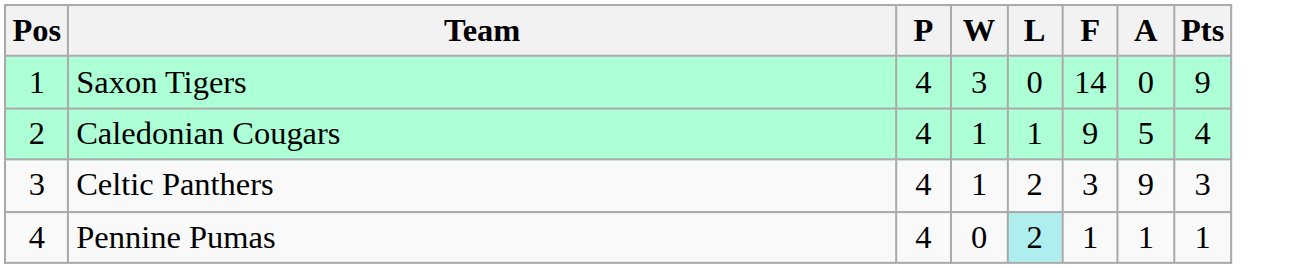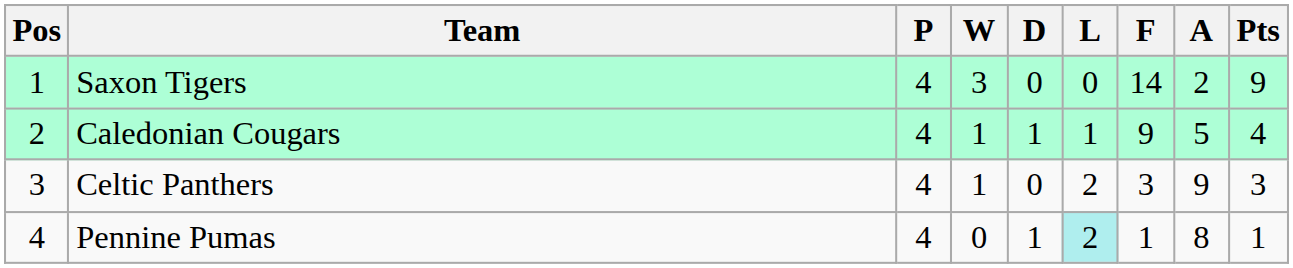+ column: (1035, 30)
(1146, 81) 0 -> (1201, 81) 2
(1146, 236) 1 -> (1201, 236) 8
